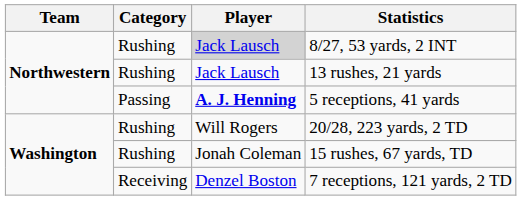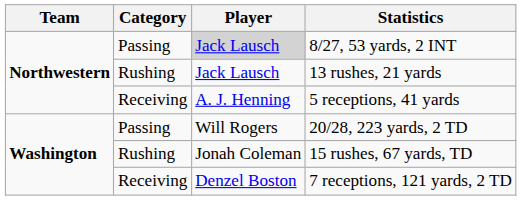(146, 45) Rushing -> (144, 45) Passing
(144, 99) Passing -> (153, 99) Receiving
(246, 99) bold -> (243, 99) normal
(146, 126) Rushing -> (144, 126) Passing
